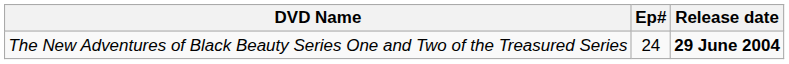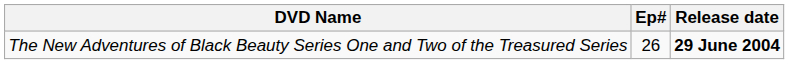(651, 44) 24 -> (651, 44) 26
